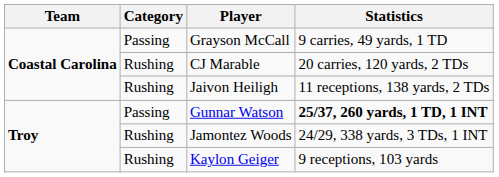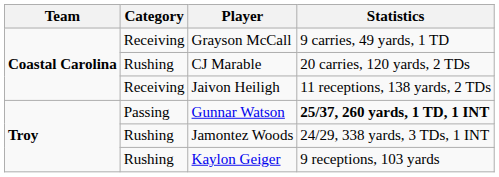(147, 40) Passing -> (154, 40) Receiving
(149, 88) Rushing -> (154, 88) Receiving
